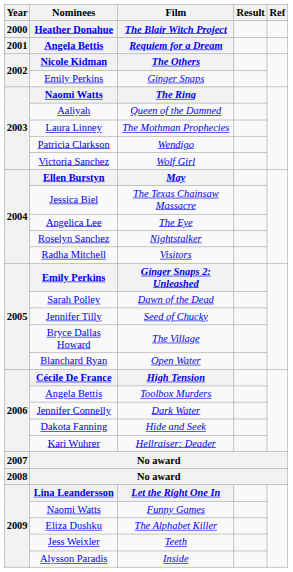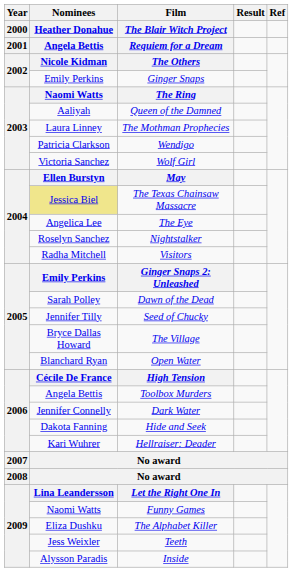(74, 200) no background -> (74, 200) khaki background
